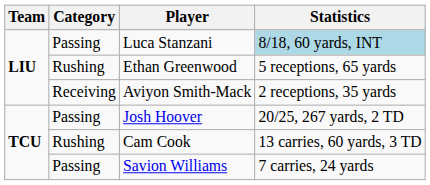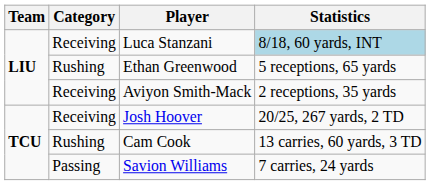(76, 42) Passing -> (84, 42) Receiving
(76, 117) Passing -> (84, 117) Receiving
